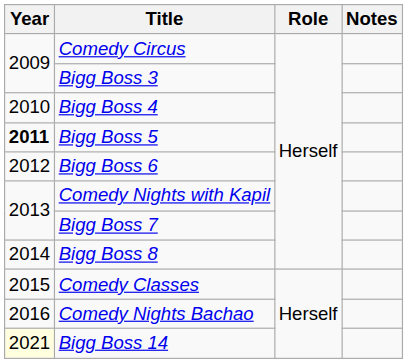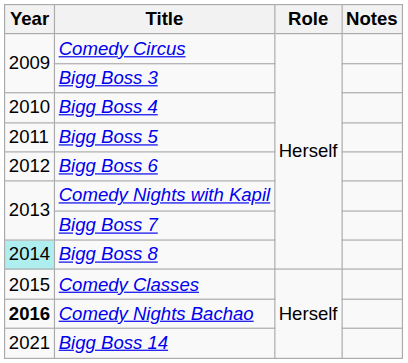(29, 136) bold -> (29, 136) normal
(30, 254) no background -> (30, 254) paleturquoise background
(30, 313) normal -> (30, 313) bold
(30, 343) lightyellow background -> (30, 343) no background
